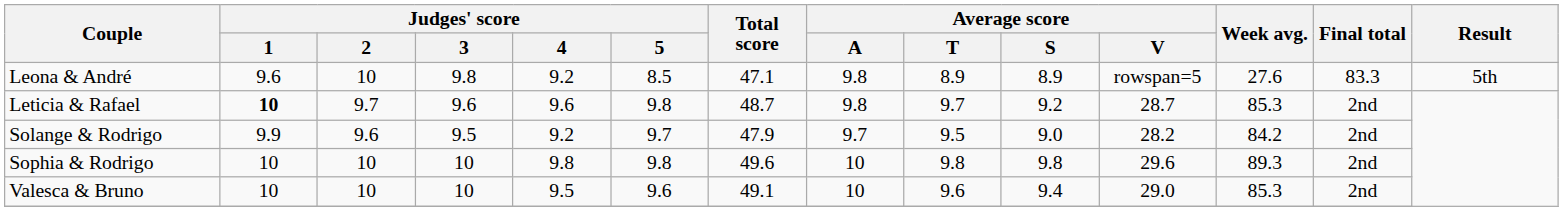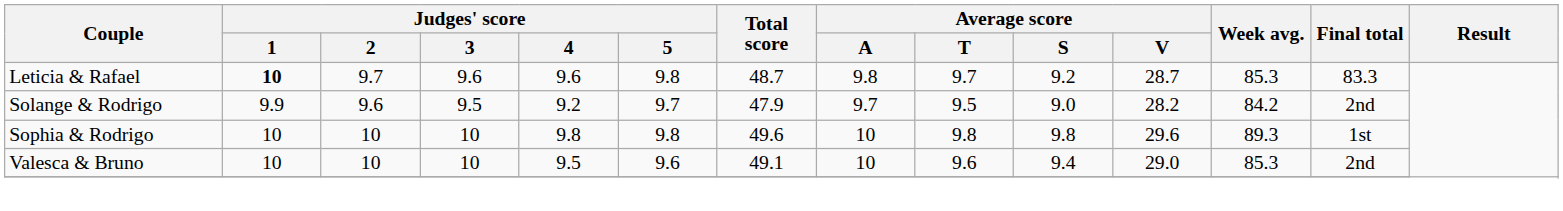- row: (70, 76)
(1363, 105) 2nd -> (1360, 76) 83.3
(1363, 162) 2nd -> (1360, 133) 1st
